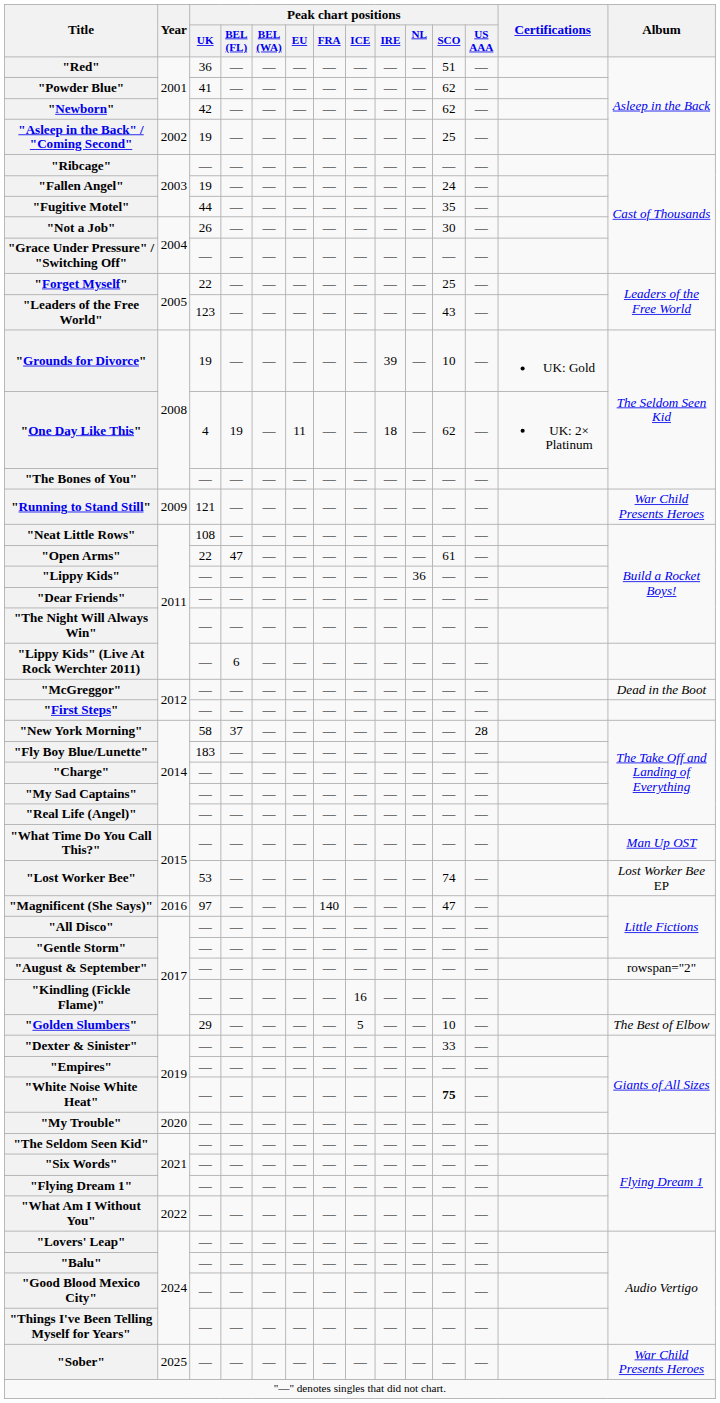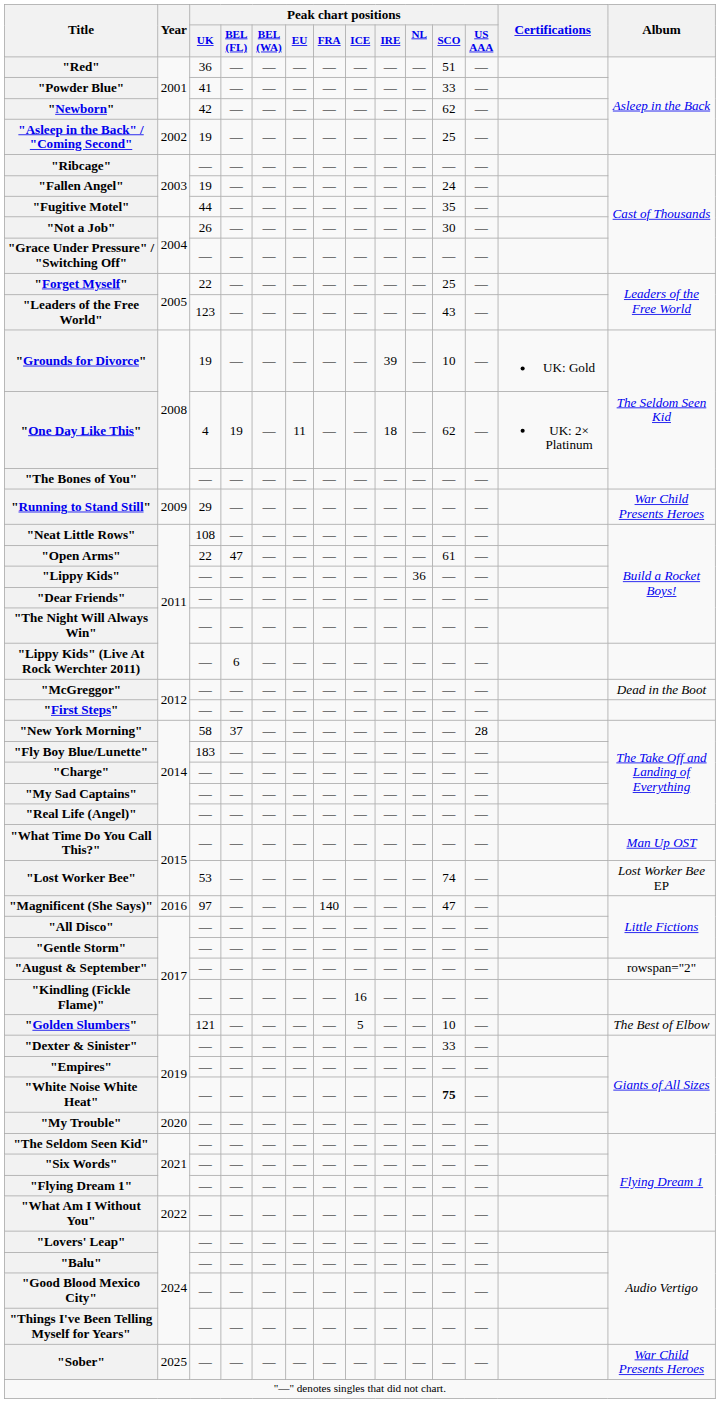(449, 88) 62 -> (449, 88) 33
(205, 506) 121 -> (205, 506) 29
(205, 1025) 29 -> (205, 1025) 121
